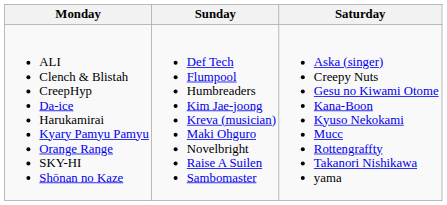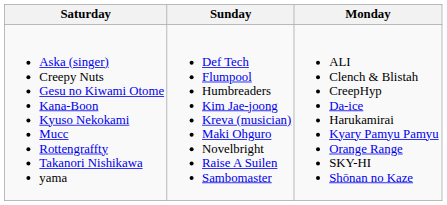columns swapped: (360, 14) <-> (78, 14)
